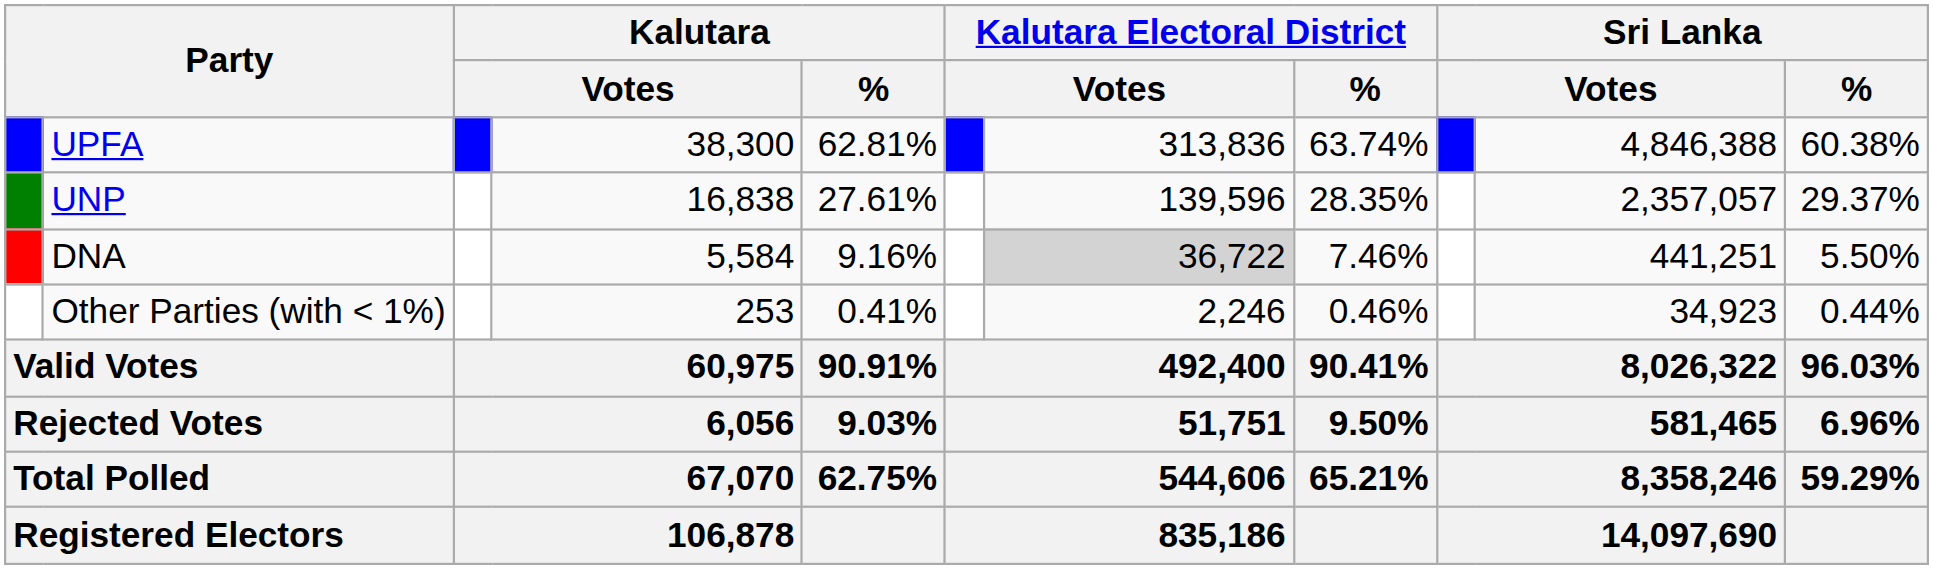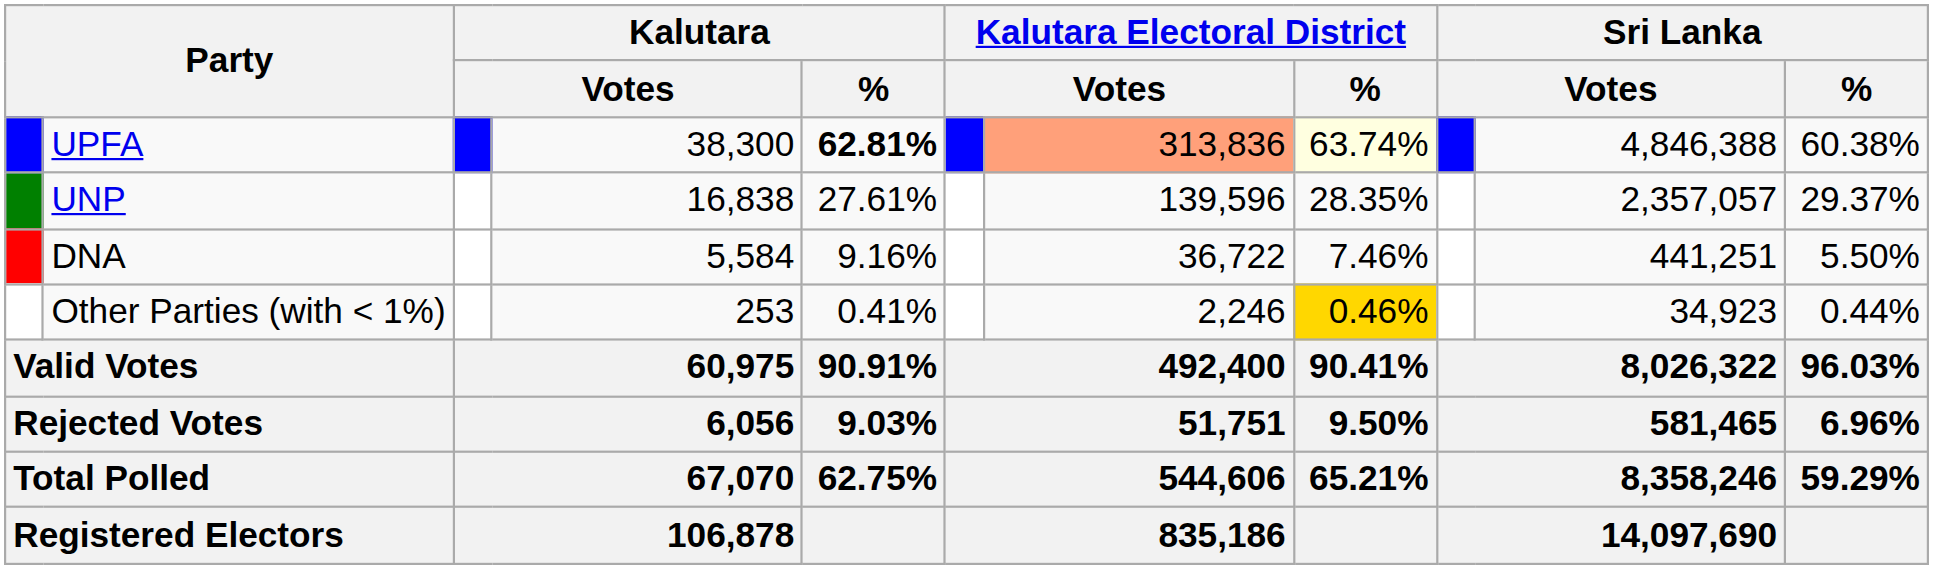(877, 144) normal -> (877, 144) bold
(1222, 144) no background -> (1222, 144) lightsalmon background
(1369, 144) no background -> (1369, 144) lightyellow background
(1232, 255) lightgrey background -> (1232, 255) no background
(1379, 311) no background -> (1379, 311) gold background
